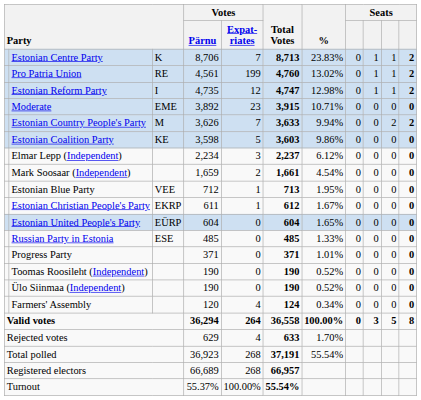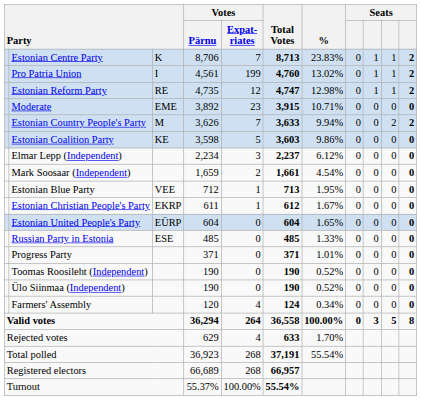(161, 73) RE -> (157, 73) I
(157, 90) I -> (161, 90) RE
